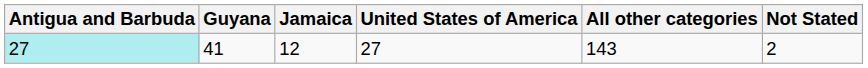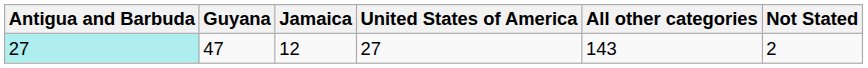(214, 48) 41 -> (214, 48) 47
